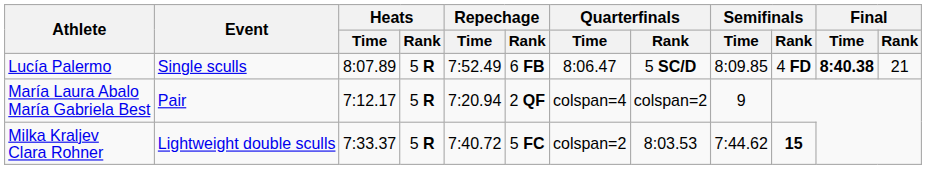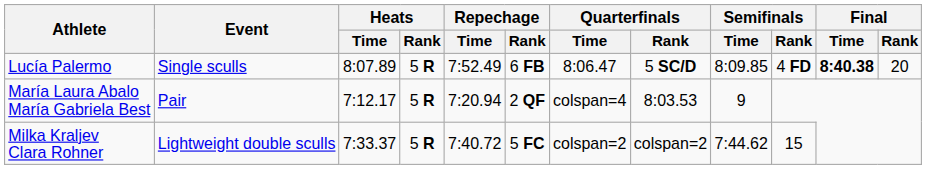(900, 67) 21 -> (900, 67) 20
(670, 101) colspan=2 -> (670, 101) 8:03.53
(670, 144) 8:03.53 -> (670, 144) colspan=2
(794, 144) bold -> (794, 144) normal
